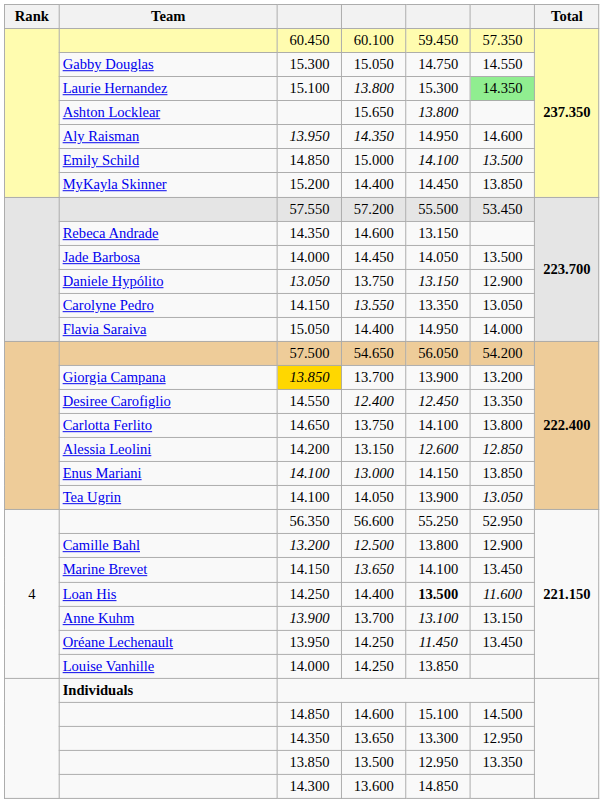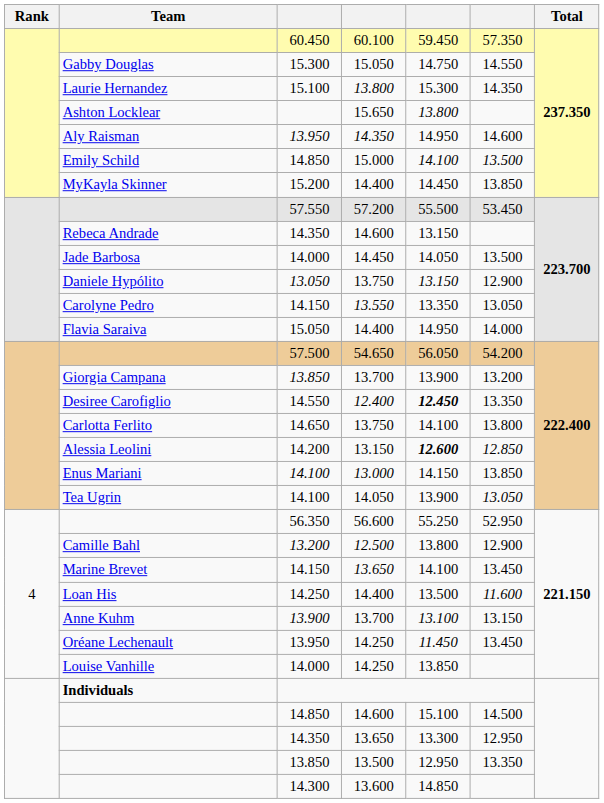(503, 88) lightgreen background -> (503, 88) no background
(309, 377) gold background -> (309, 377) no background
(438, 401) normal -> (438, 401) bold
(438, 449) normal -> (438, 449) bold
(438, 594) bold -> (438, 594) normal
